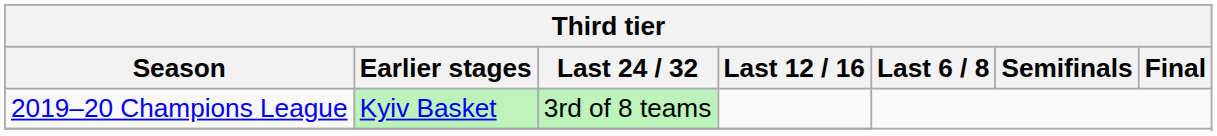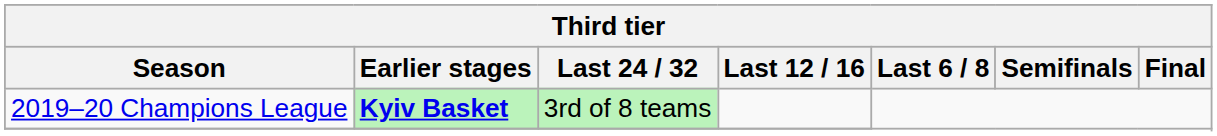(428, 109) normal -> (434, 109) bold
